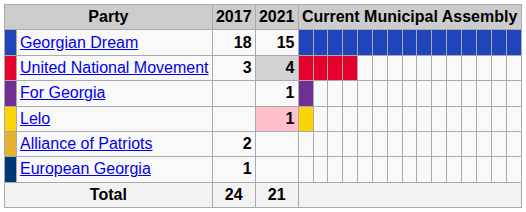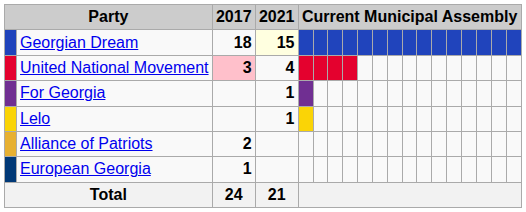(286, 42) no background -> (286, 42) lightyellow background
(247, 67) no background -> (247, 67) pink background
(290, 67) lightgrey background -> (290, 67) no background
(290, 118) pink background -> (290, 118) no background
